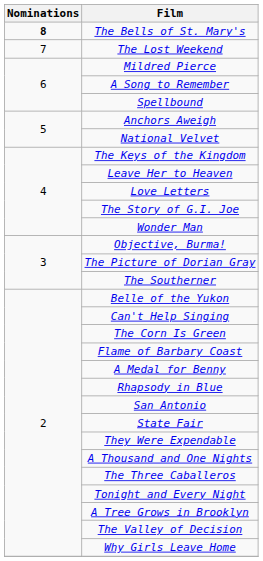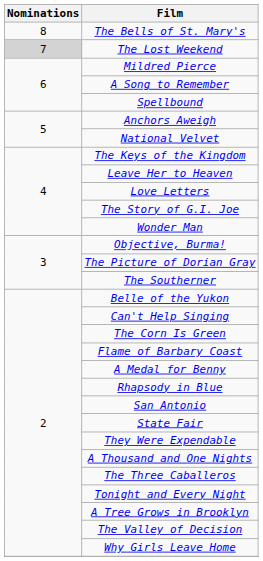(43, 31) bold -> (43, 31) normal
(43, 49) no background -> (43, 49) lightgrey background
